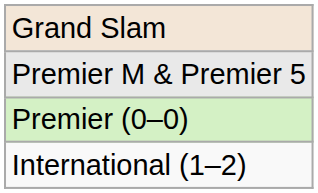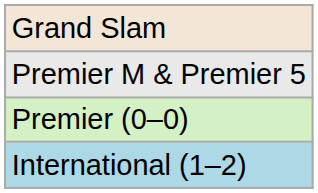(129, 165) no background -> (129, 165) lightblue background
